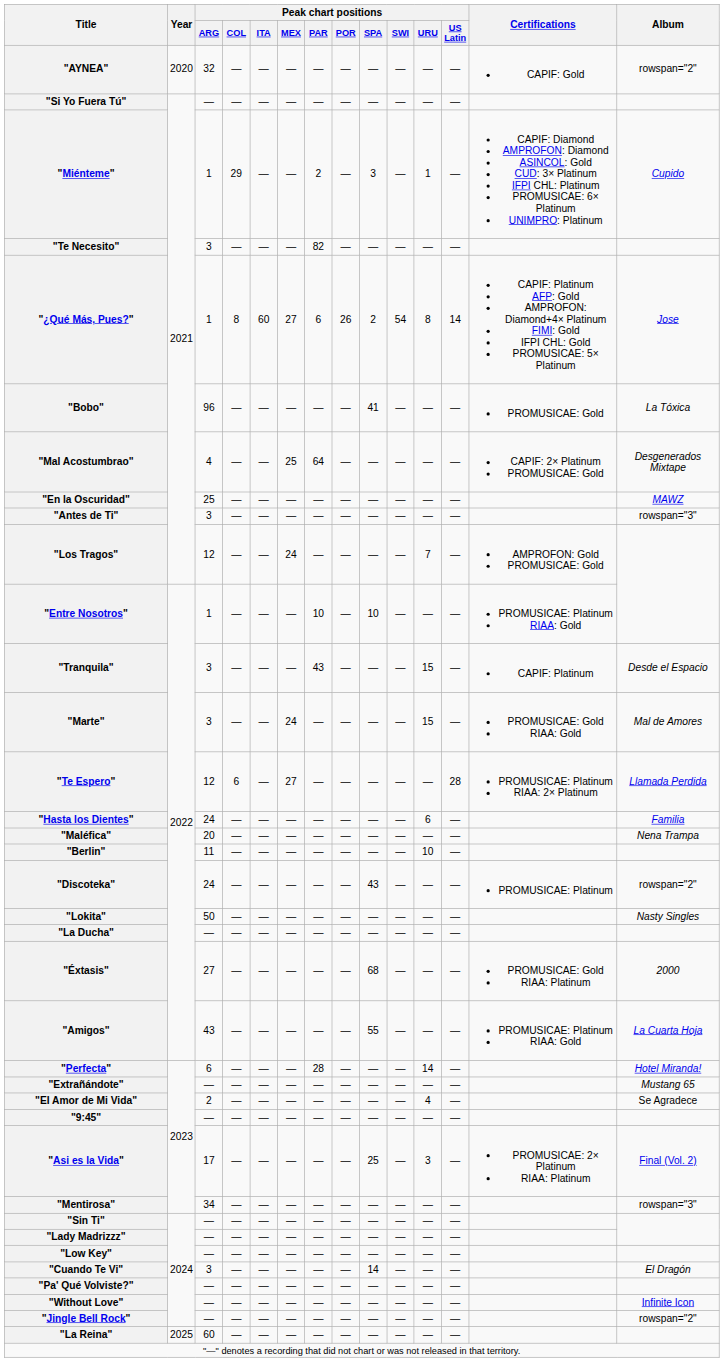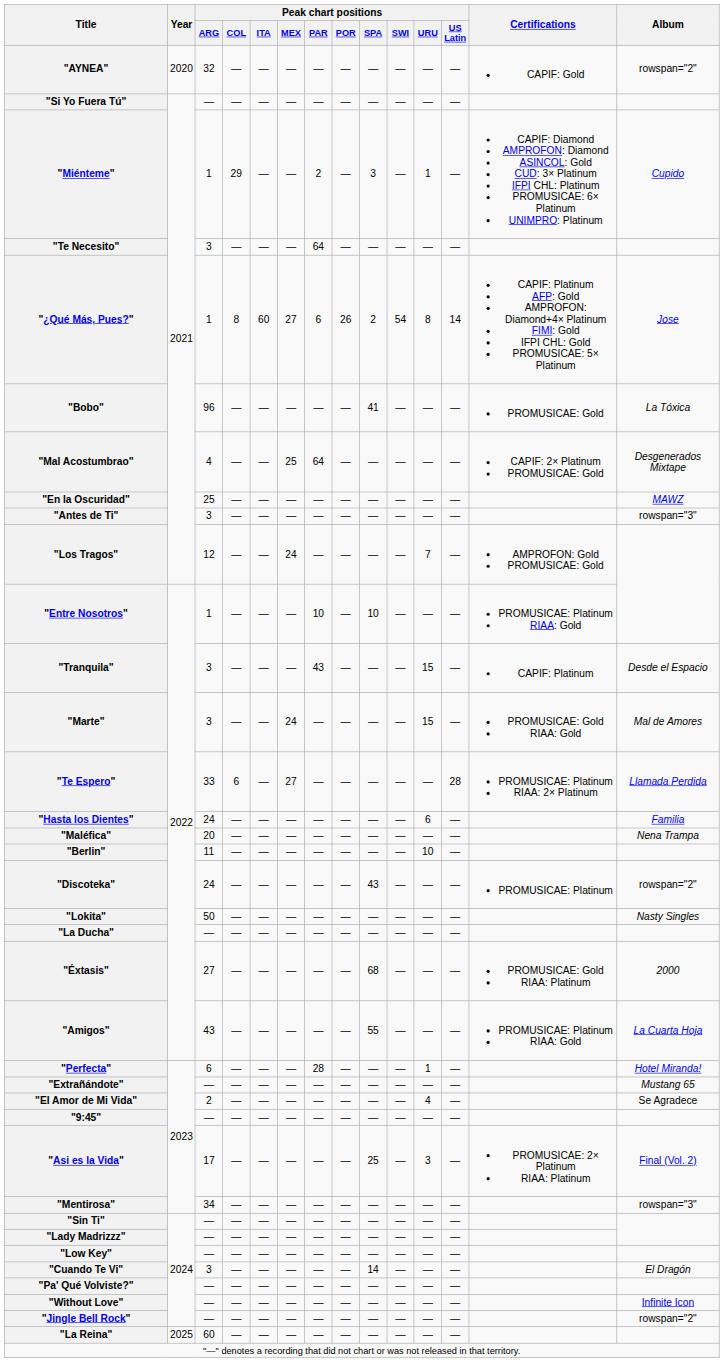(318, 247) 82 -> (318, 247) 64
(209, 781) 12 -> (209, 781) 33
(428, 1068) 14 -> (428, 1068) 1
